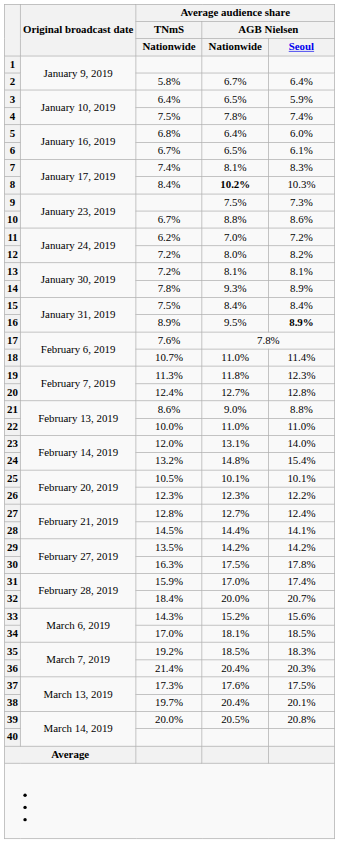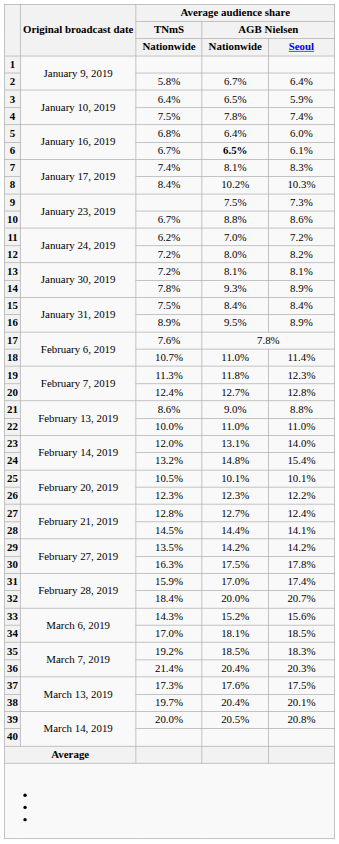(235, 150) normal -> (235, 150) bold
(235, 185) bold -> (235, 185) normal
(301, 323) bold -> (301, 323) normal
